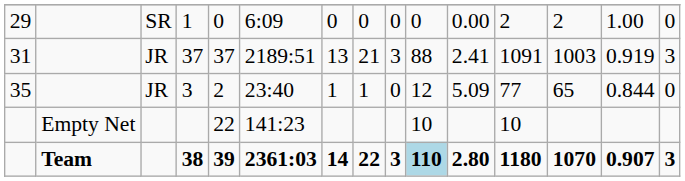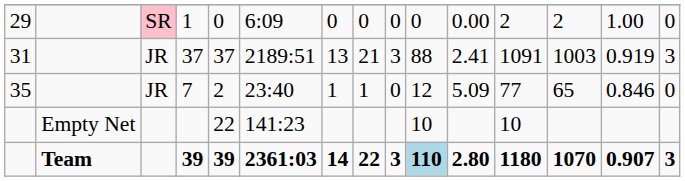(159, 21) no background -> (159, 21) pink background
(187, 90) 3 -> (187, 90) 7
(630, 90) 0.844 -> (630, 90) 0.846
(193, 158) 38 -> (193, 158) 39
